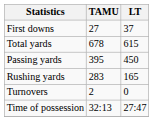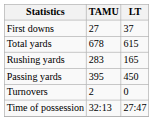rows swapped: (36, 76) <-> (34, 60)
